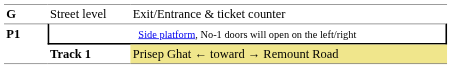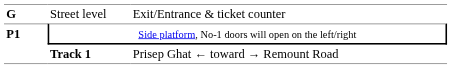(236, 54) khaki background -> (236, 54) no background
